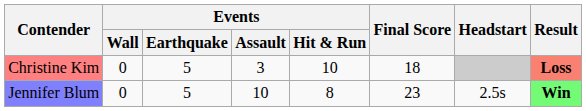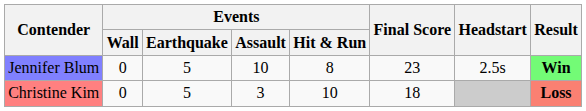rows swapped: (54, 67) <-> (54, 93)
